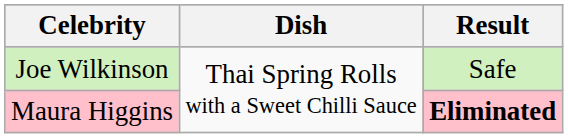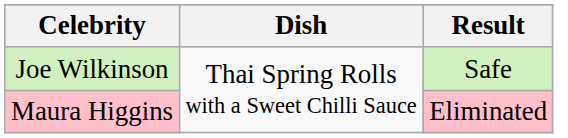(493, 111) bold -> (488, 111) normal
